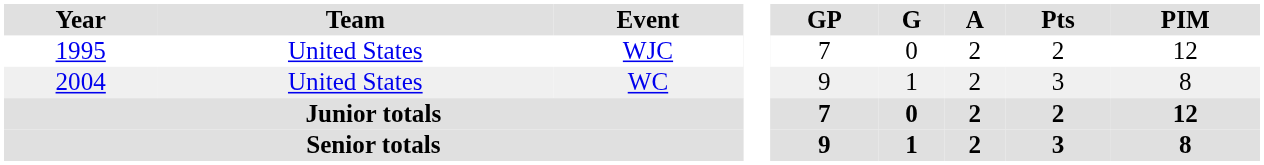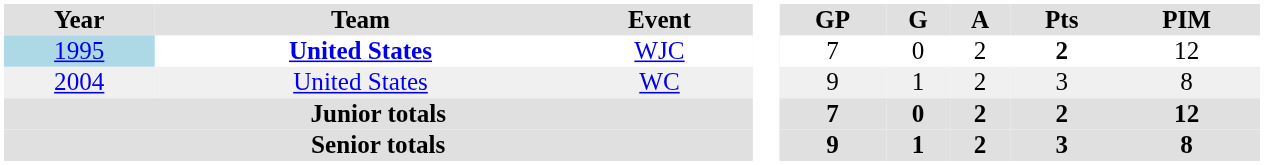(81, 50) no background -> (79, 50) lightblue background
(355, 50) normal -> (361, 50) bold
(1058, 50) normal -> (1062, 50) bold
